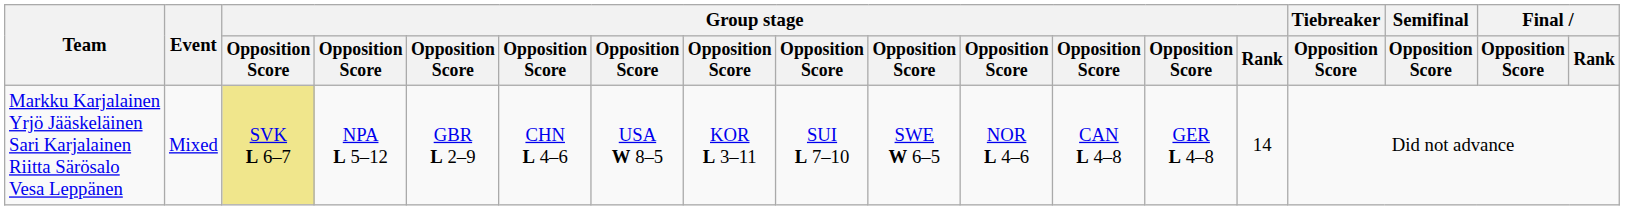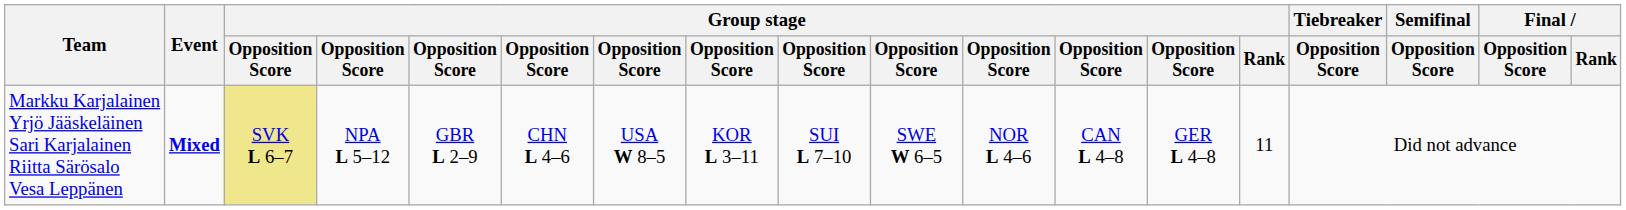(193, 145) normal -> (194, 145) bold
(1262, 145) 14 -> (1264, 145) 11
